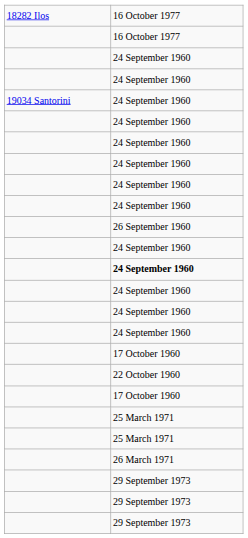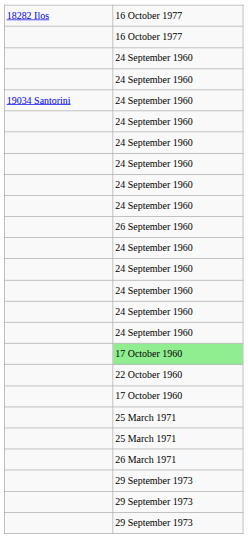(153, 269) bold -> (154, 269) normal
(146, 353) no background -> (149, 353) lightgreen background
